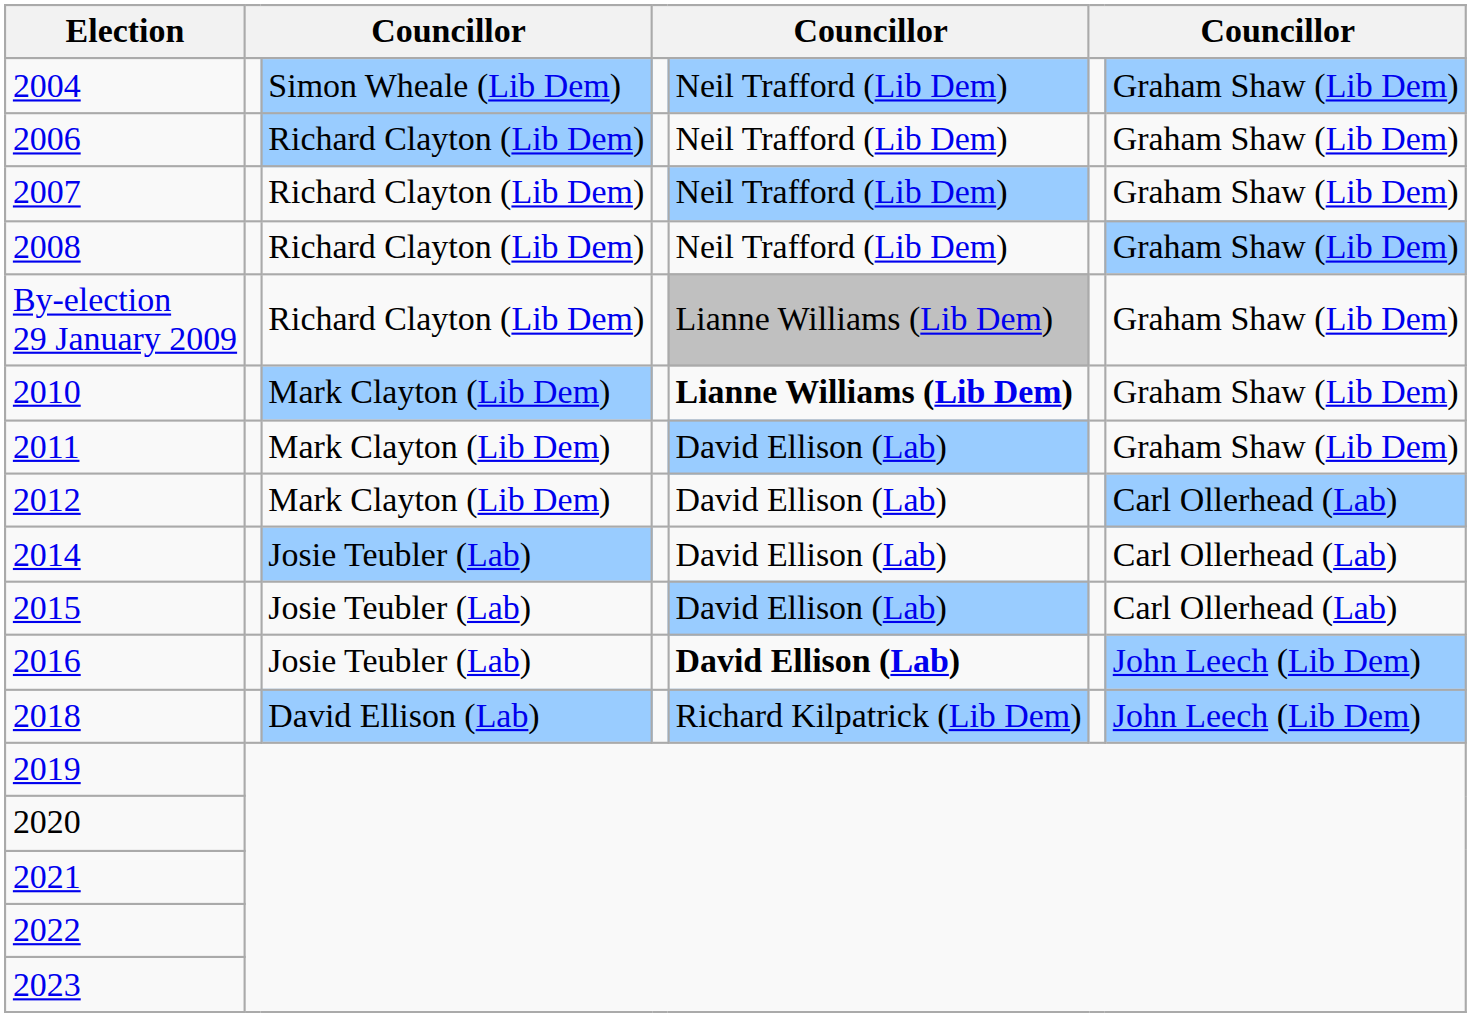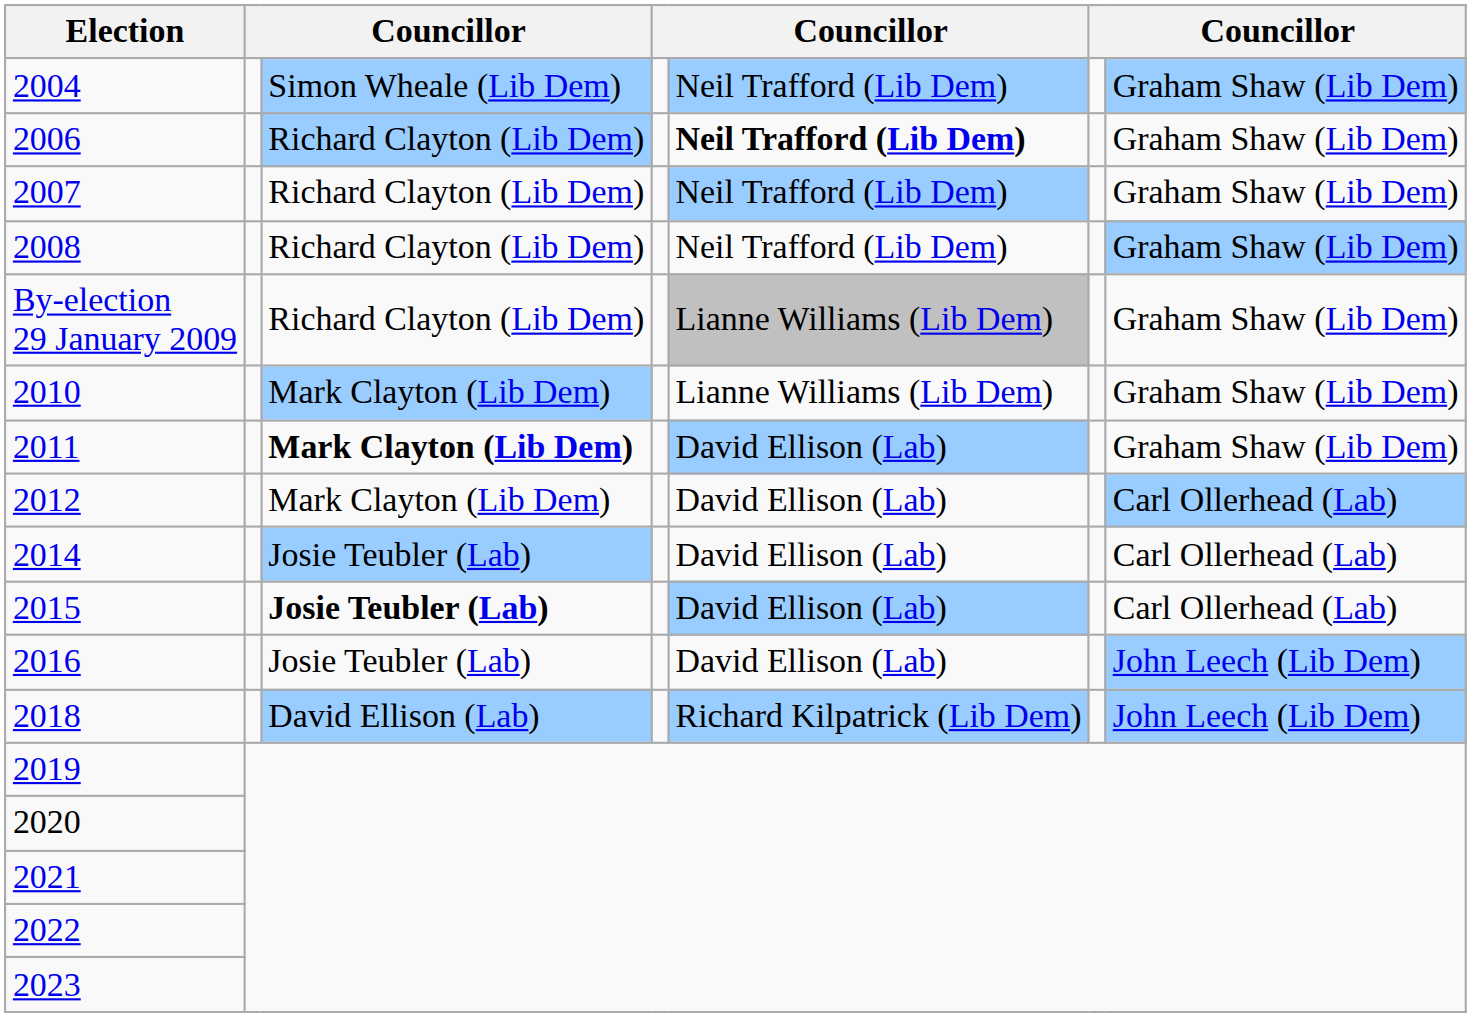(841, 138) normal -> (851, 138) bold
(874, 392) bold -> (864, 392) normal
(439, 446) normal -> (451, 446) bold
(400, 607) normal -> (408, 607) bold
(818, 661) bold -> (811, 661) normal
